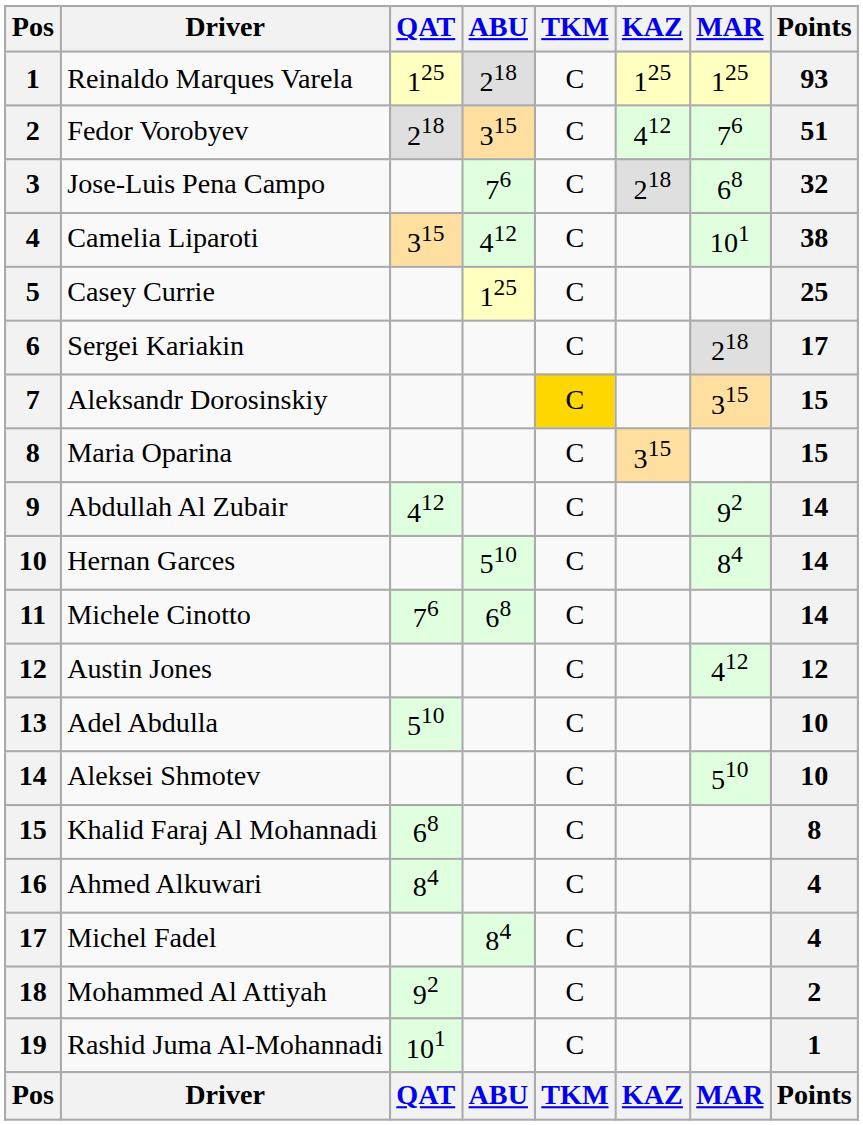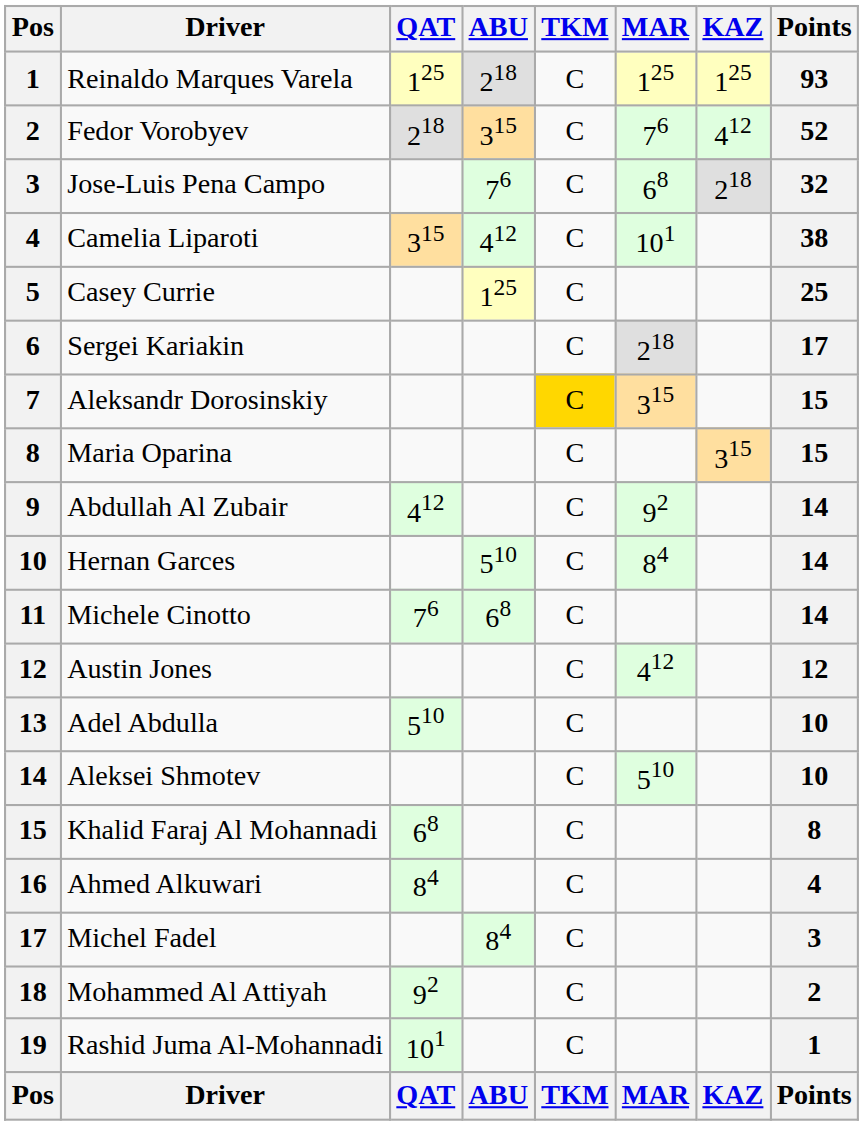columns swapped: (652, 27) <-> (730, 27)
(814, 131) 51 -> (814, 131) 52
(814, 938) 4 -> (814, 938) 3
